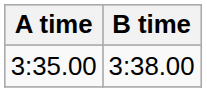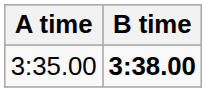(152, 65) normal -> (152, 65) bold
